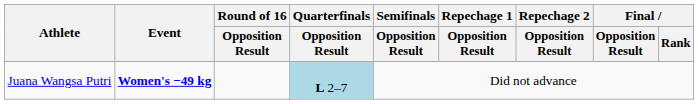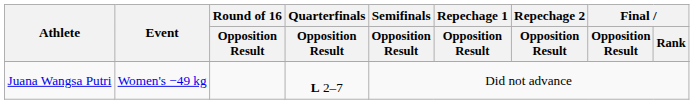(164, 80) bold -> (162, 80) normal
(331, 88) lightblue background -> (327, 88) no background
